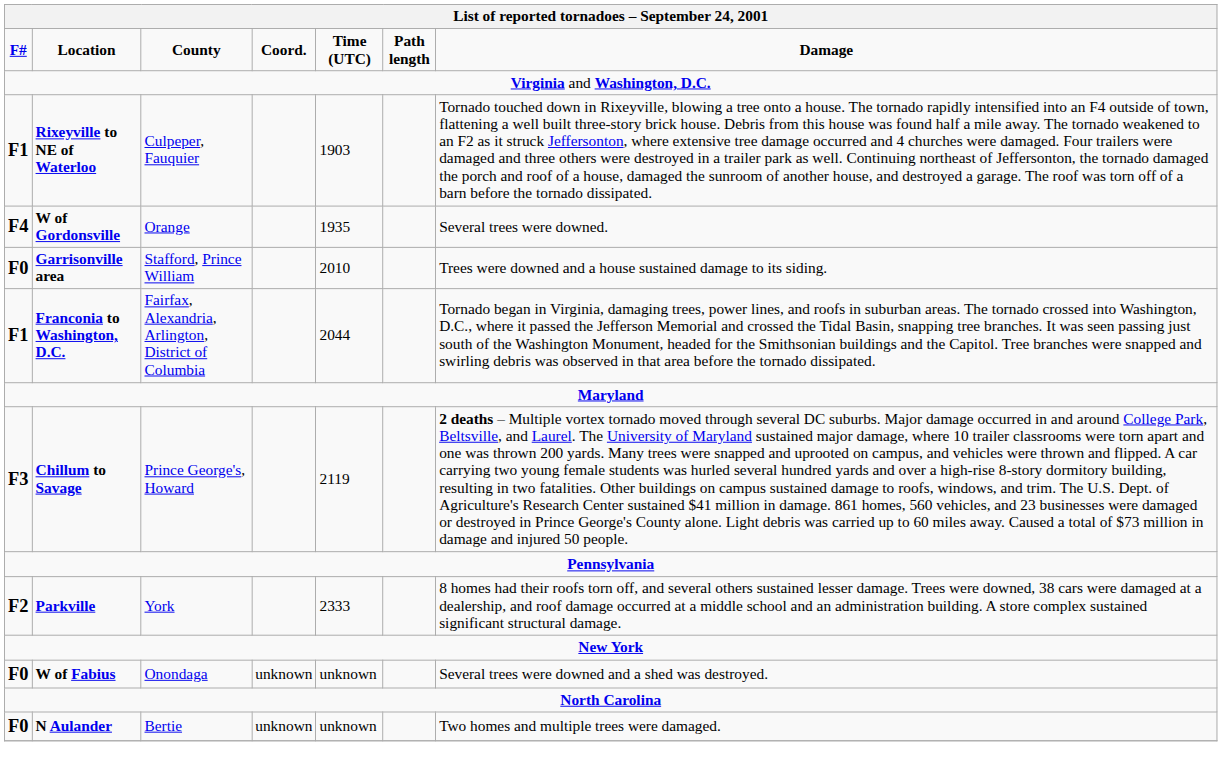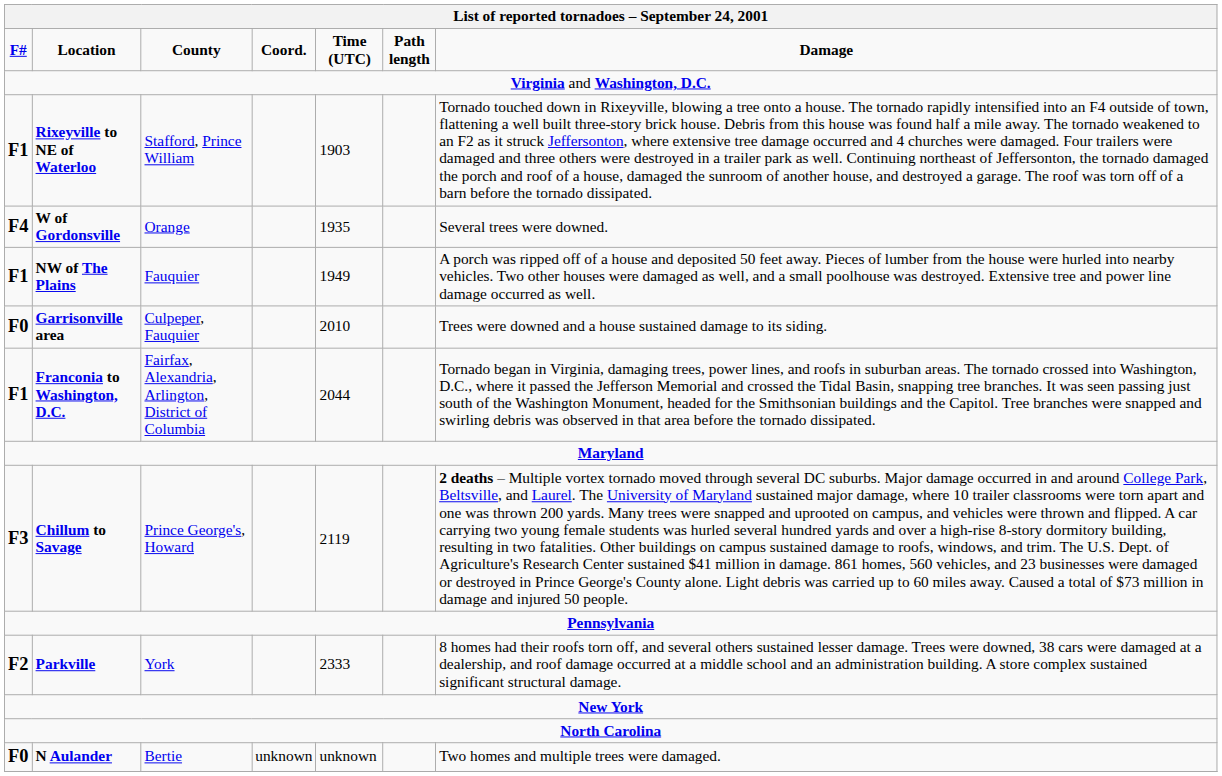(174, 150) Culpeper, Fauquier -> (193, 150) Stafford, Prince William
+ row: (72, 276)
(193, 268) Stafford, Prince William -> (174, 326) Culpeper, Fauquier
- row: (76, 673)
